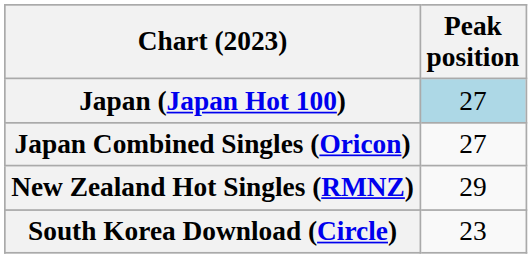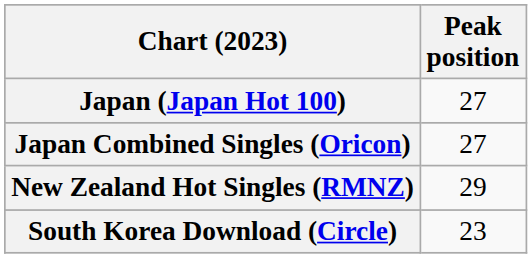(473, 100) lightblue background -> (473, 100) no background
